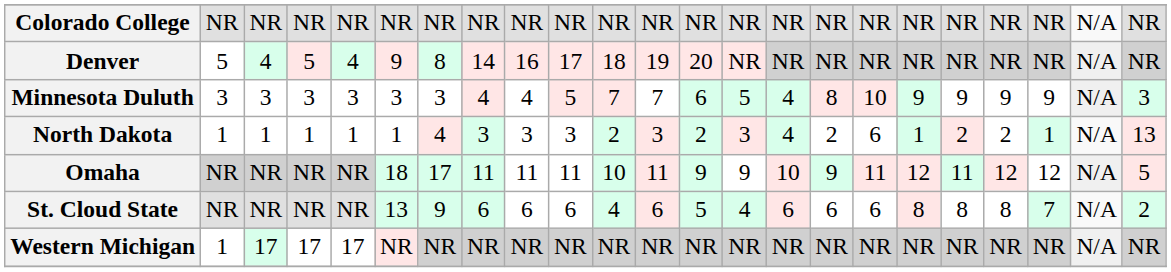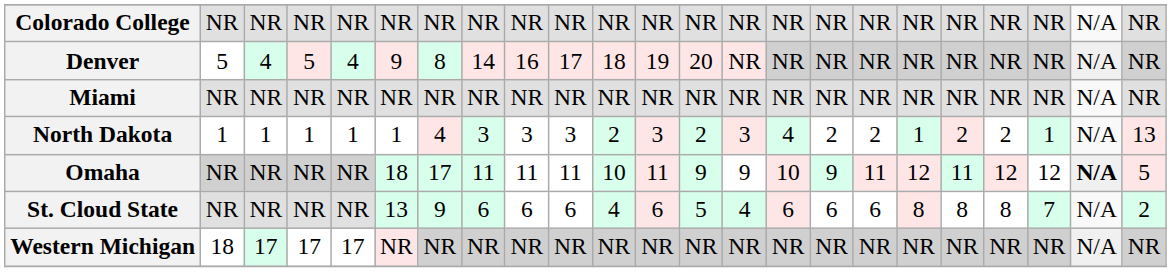+ row: (103, 97)
- row: (103, 97)
(875, 135) 6 -> (875, 135) 2
(1097, 172) normal -> (1097, 172) bold
(222, 246) 1 -> (222, 246) 18
